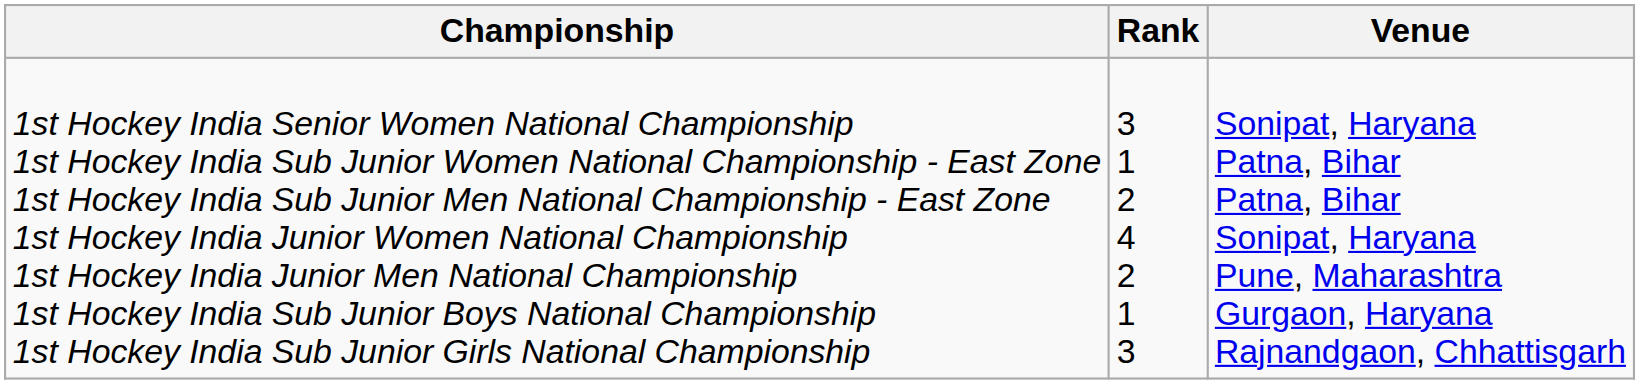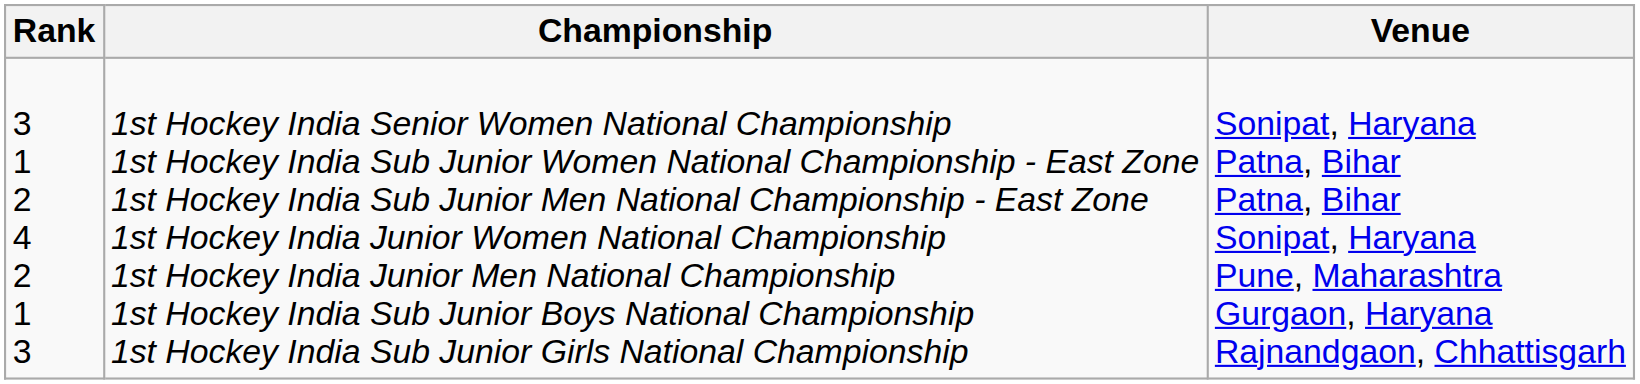columns swapped: (557, 31) <-> (1158, 31)
